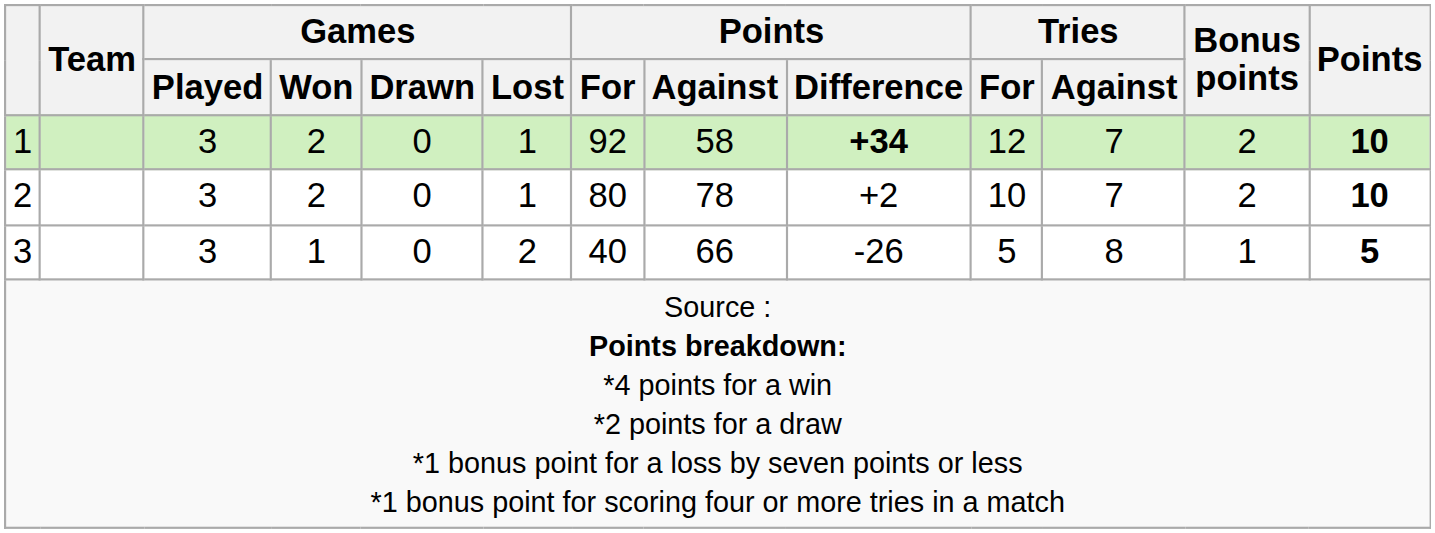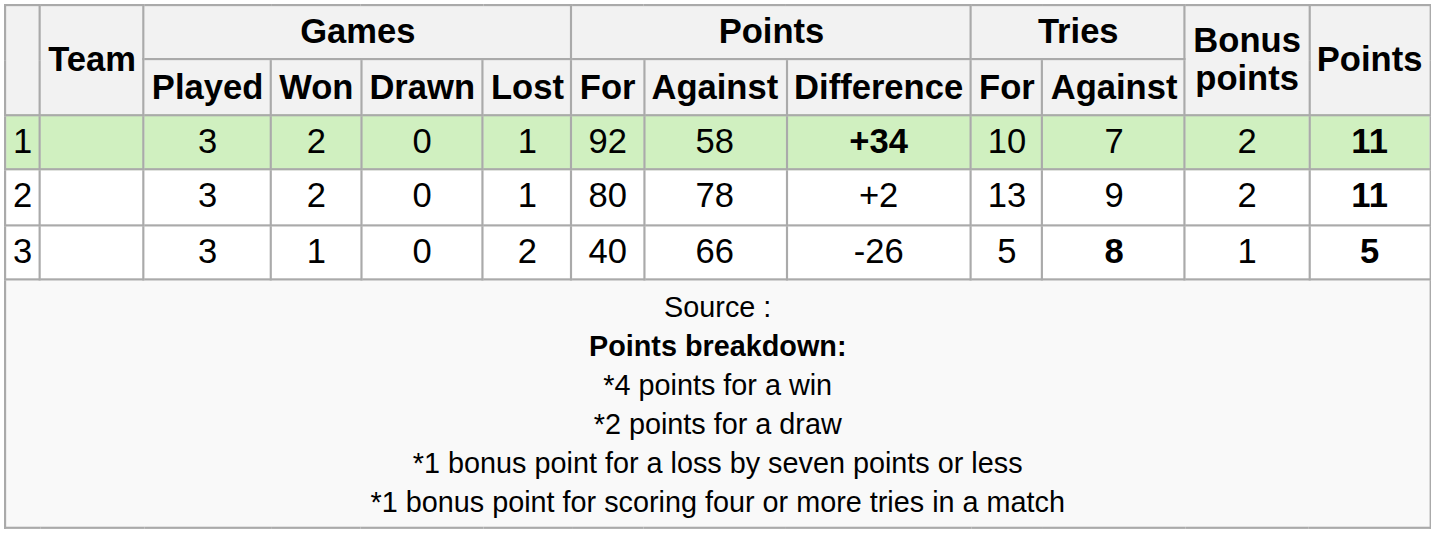(1007, 141) 12 -> (1007, 141) 10
(1370, 141) 10 -> (1370, 141) 11
(1007, 196) 10 -> (1007, 196) 13
(1114, 196) 7 -> (1114, 196) 9
(1370, 196) 10 -> (1370, 196) 11
(1114, 251) normal -> (1114, 251) bold
